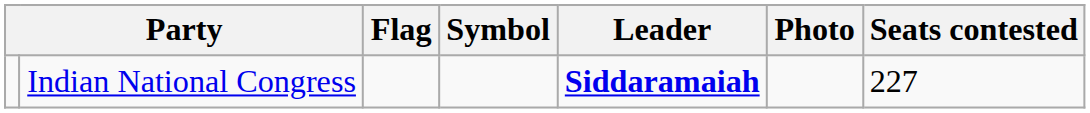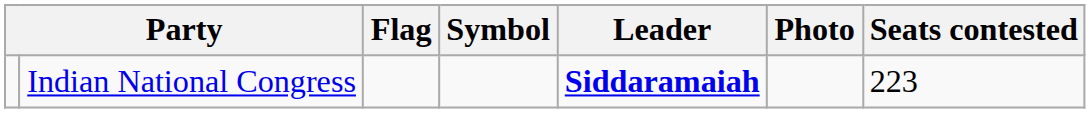(894, 81) 227 -> (894, 81) 223
